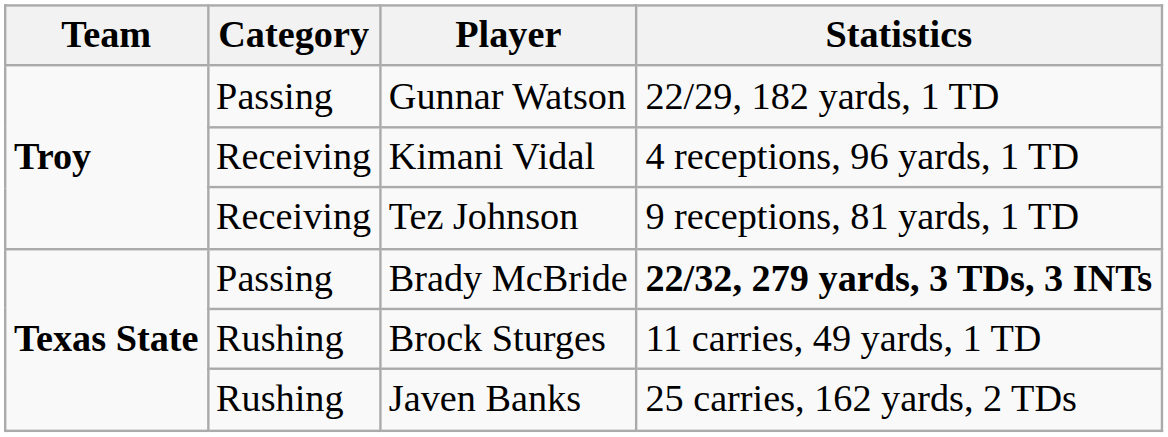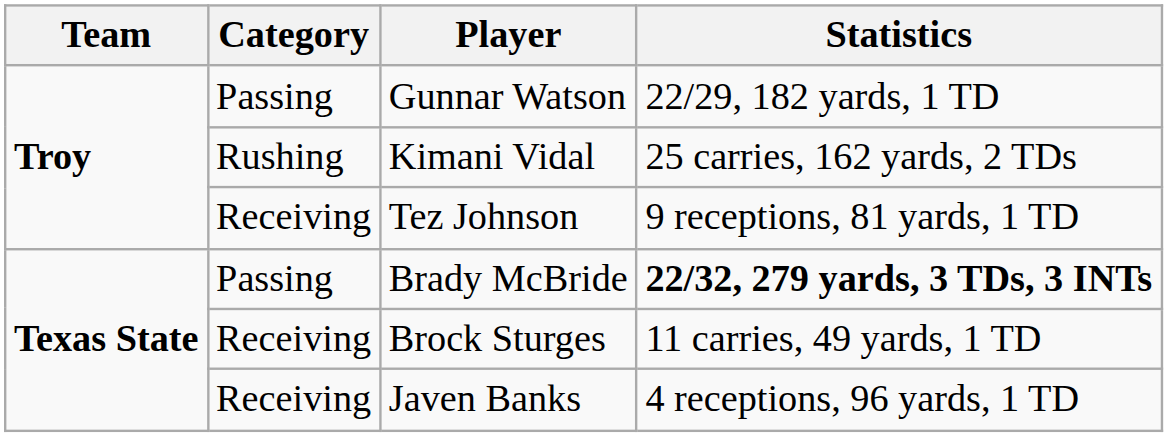(294, 156) Receiving -> (280, 156) Rushing
(862, 156) 4 receptions, 96 yards, 1 TD -> (861, 156) 25 carries, 162 yards, 2 TDs
(280, 338) Rushing -> (294, 338) Receiving
(280, 398) Rushing -> (294, 398) Receiving
(861, 398) 25 carries, 162 yards, 2 TDs -> (862, 398) 4 receptions, 96 yards, 1 TD
